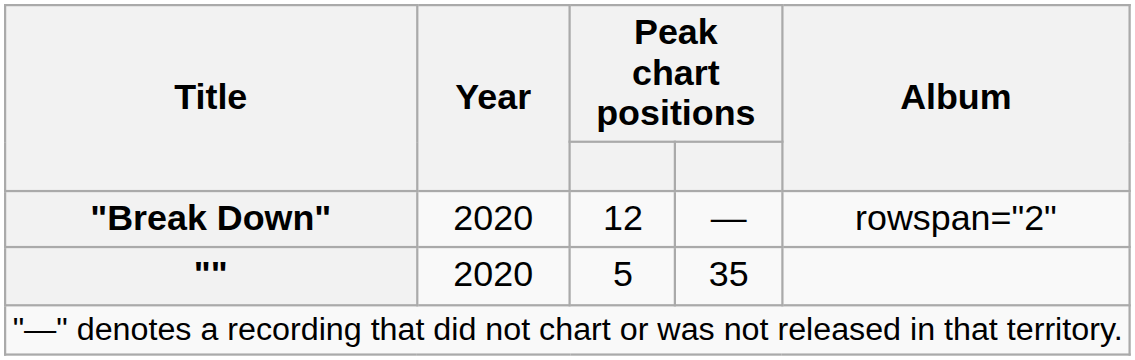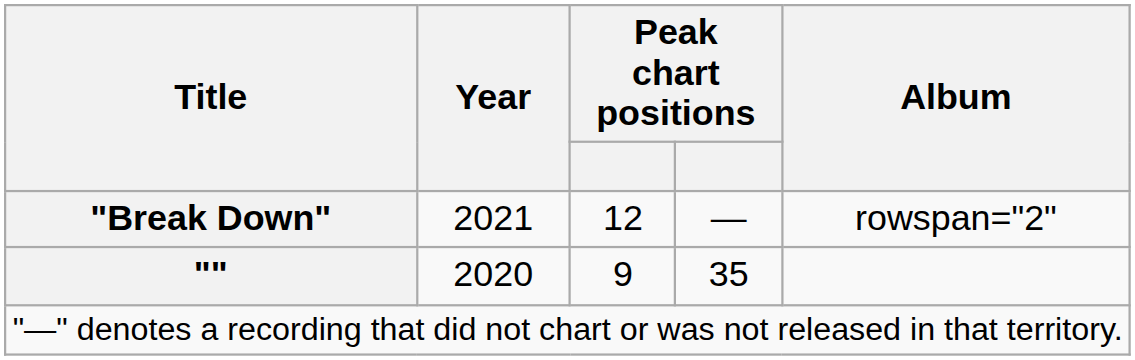(493, 218) 2020 -> (493, 218) 2021
(623, 275) 5 -> (623, 275) 9
